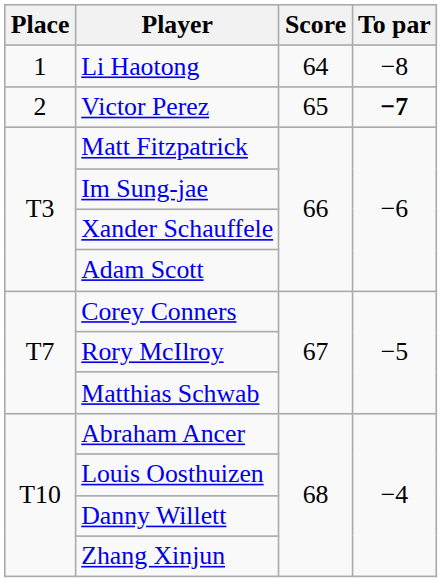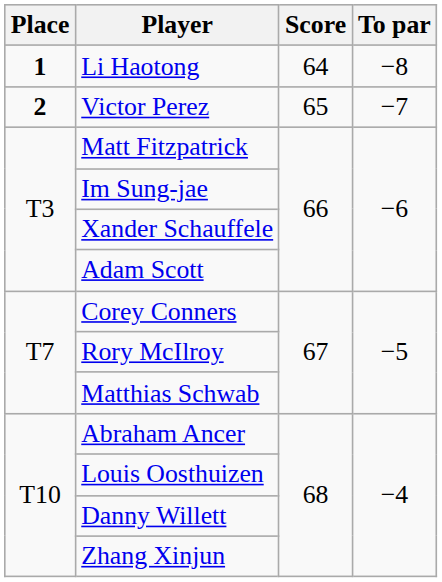(40, 65) normal -> (40, 65) bold
(40, 106) normal -> (40, 106) bold
(394, 106) bold -> (394, 106) normal
